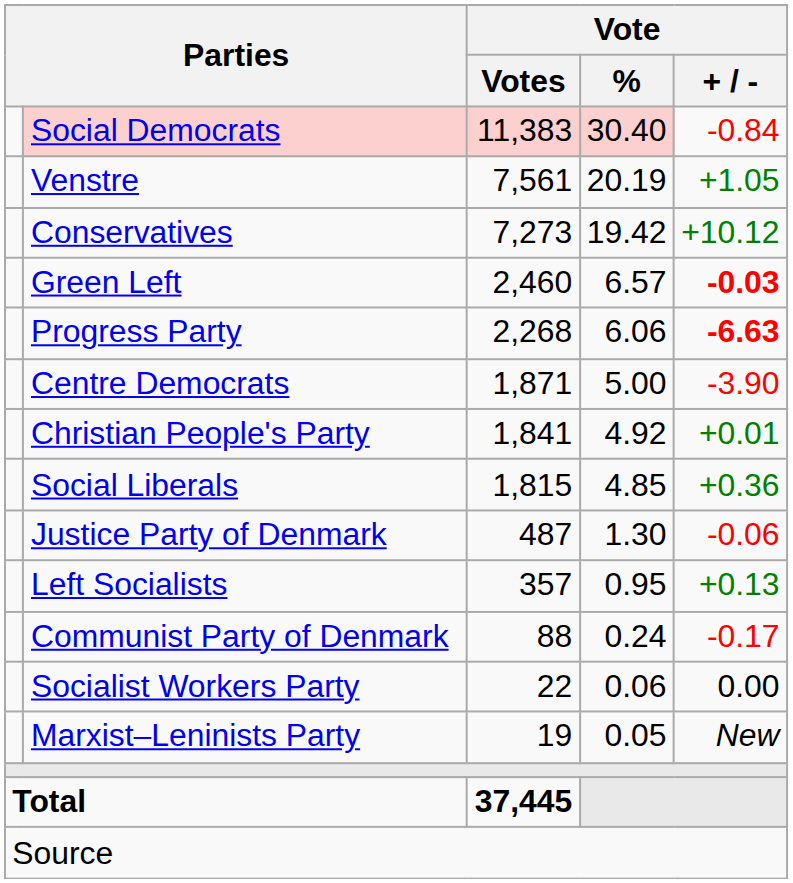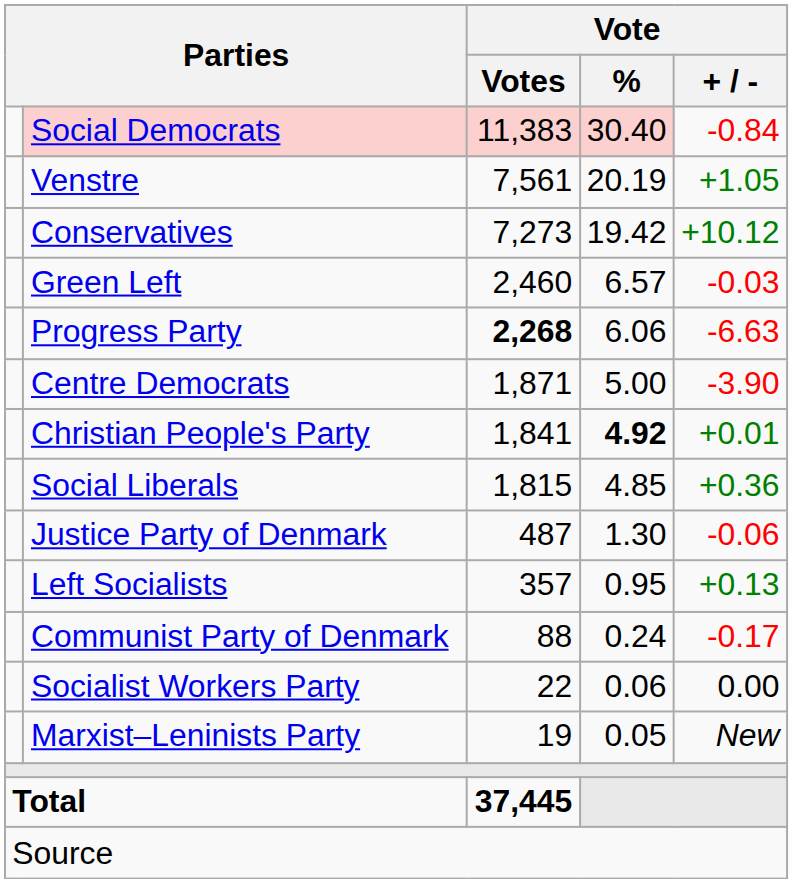(743, 282) bold -> (743, 282) normal
(532, 332) normal -> (532, 332) bold
(743, 332) bold -> (743, 332) normal
(636, 433) normal -> (636, 433) bold
